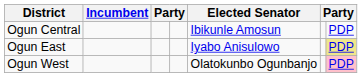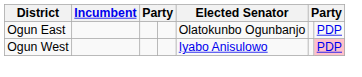- row: (44, 30)
(235, 47) Iyabo Anisulowo -> (242, 30) Olatokunbo Ogunbanjo
(341, 47) khaki background -> (329, 30) no background
(254, 64) Olatokunbo Ogunbanjo -> (223, 47) Iyabo Anisulowo
